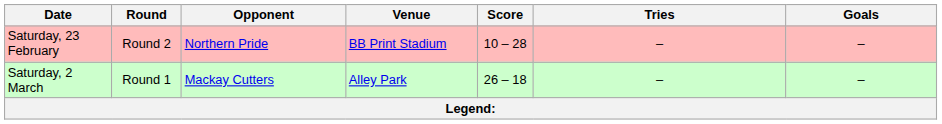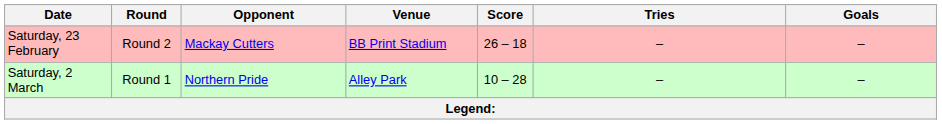(226, 44) Northern Pride -> (229, 44) Mackay Cutters
(505, 44) 10 – 28 -> (505, 44) 26 – 18
(229, 80) Mackay Cutters -> (226, 80) Northern Pride
(505, 80) 26 – 18 -> (505, 80) 10 – 28
